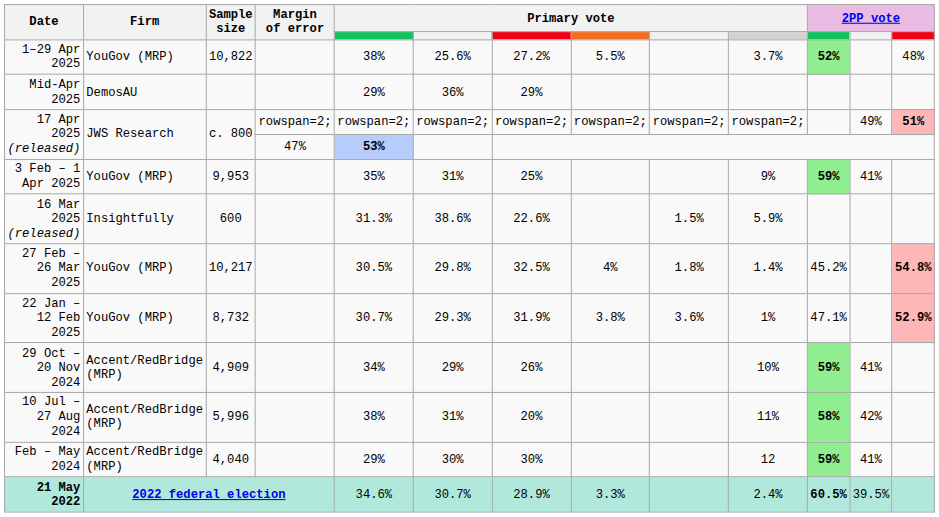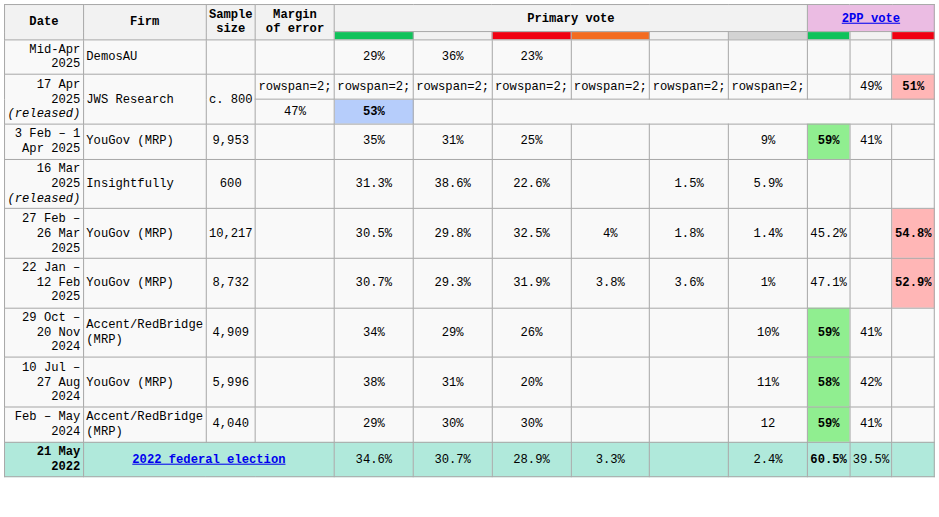- row: (51, 57)
(531, 92) 29% -> (531, 57) 23%
(145, 417) Accent/RedBridge (MRP) -> (130, 382) YouGov (MRP)
